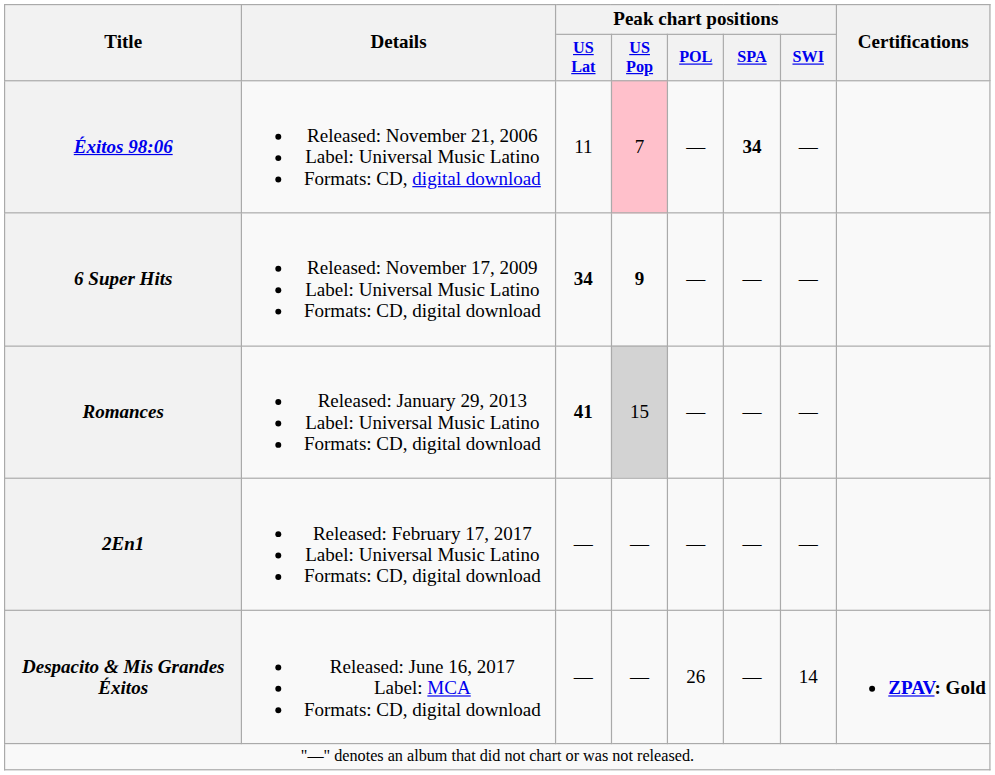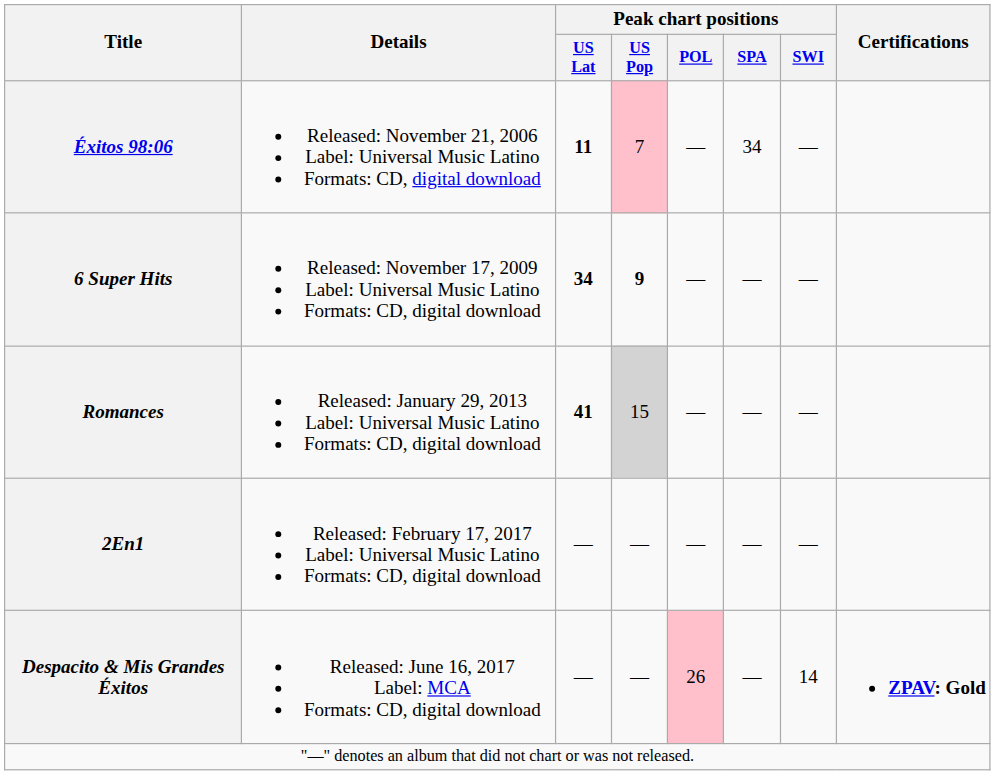(583, 146) normal -> (583, 146) bold
(752, 146) bold -> (752, 146) normal
(696, 676) no background -> (696, 676) pink background
